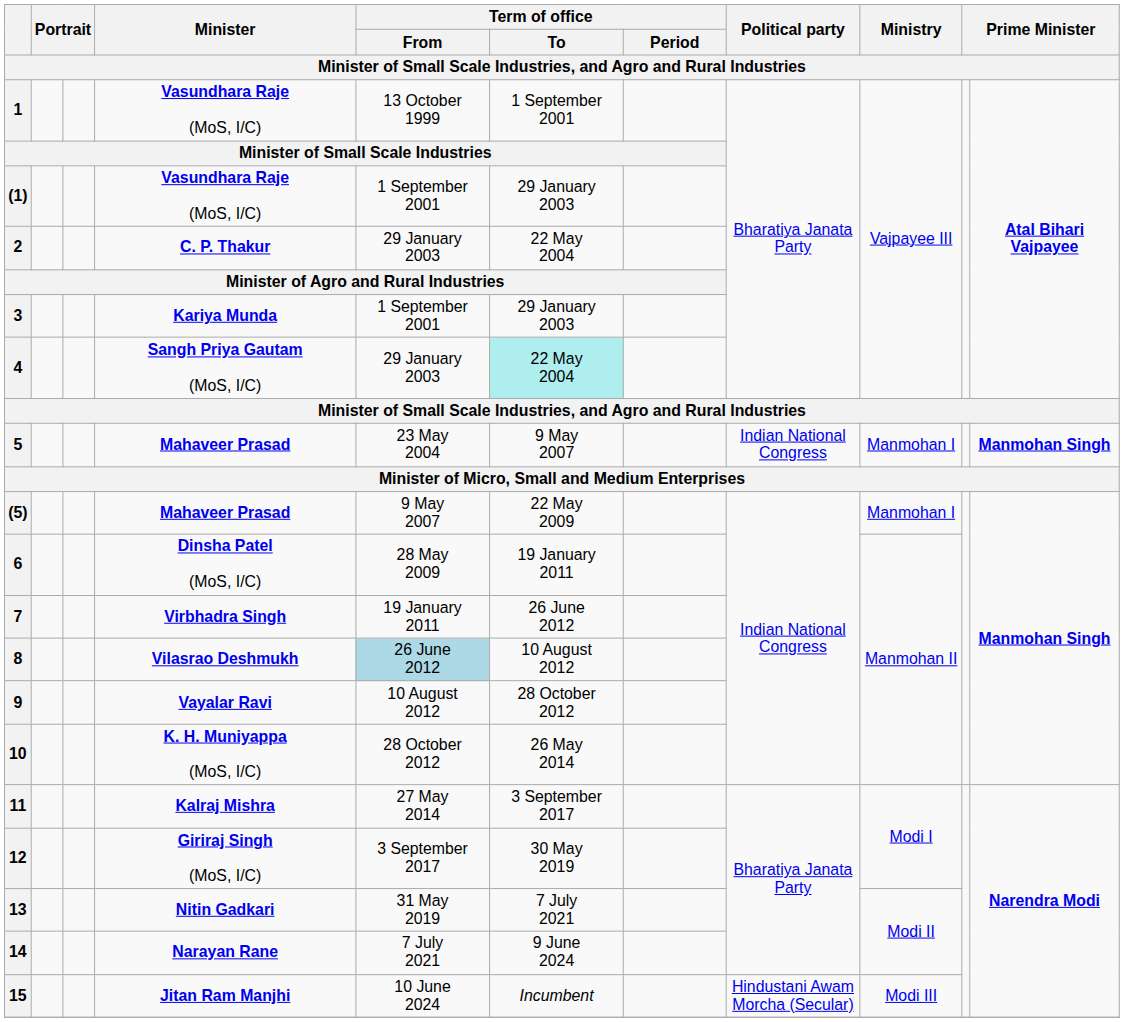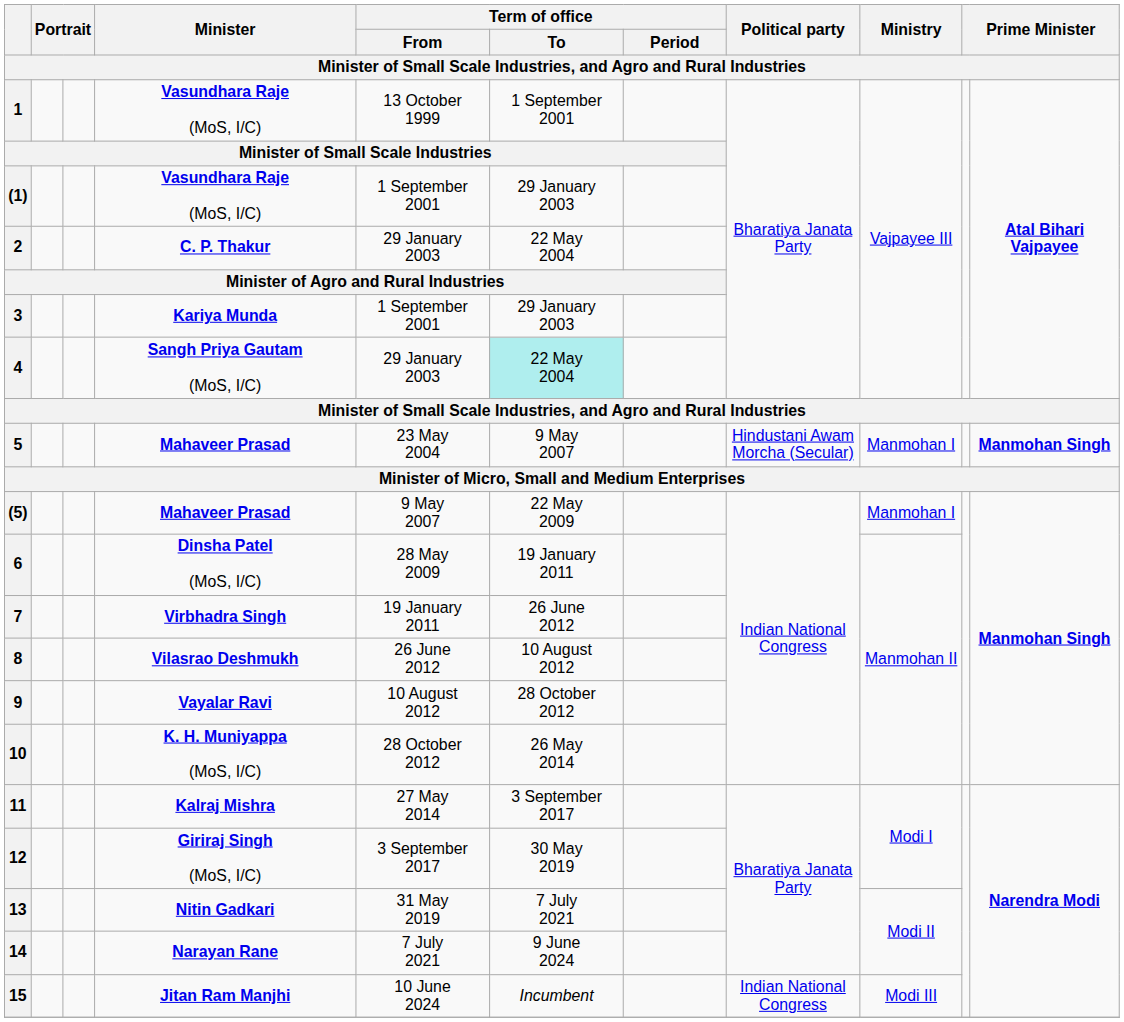(793, 444) Indian National Congress -> (793, 444) Hindustani Awam Morcha (Secular)
(423, 659) lightblue background -> (423, 659) no background
(793, 995) Hindustani Awam Morcha (Secular) -> (793, 995) Indian National Congress
